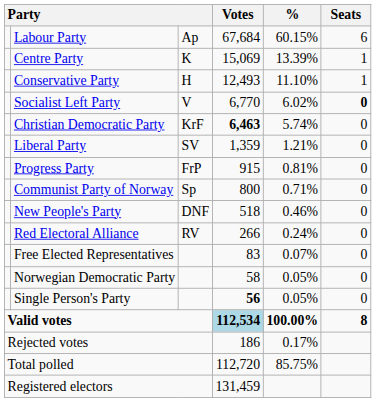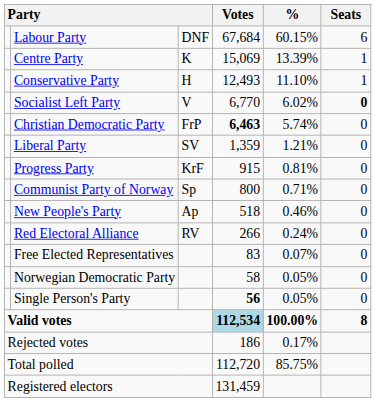(190, 37) Ap -> (195, 37) DNF
(193, 124) KrF -> (191, 124) FrP
(191, 168) FrP -> (193, 168) KrF
(195, 211) DNF -> (190, 211) Ap
